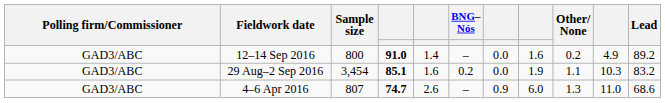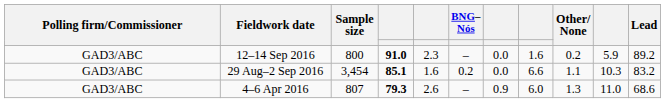(431, 54) 1.4 -> (431, 54) 2.3
(611, 54) 4.9 -> (611, 54) 5.9
(536, 72) 1.9 -> (536, 72) 6.6
(396, 89) 74.7 -> (396, 89) 79.3
